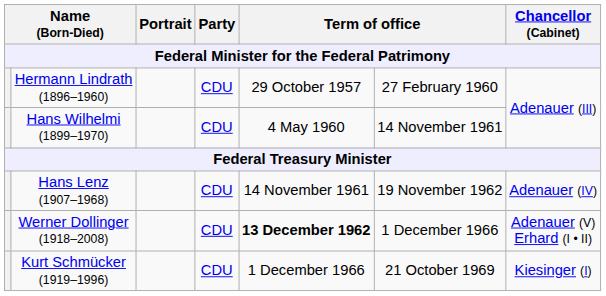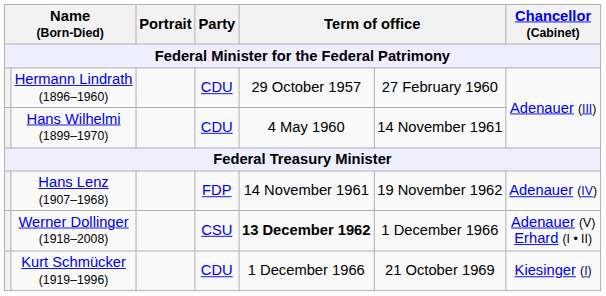(217, 190) CDU -> (217, 190) FDP
(217, 230) CDU -> (217, 230) CSU
